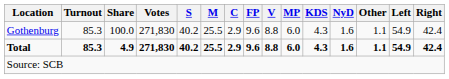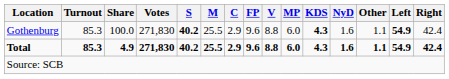(189, 30) normal -> (189, 30) bold
(321, 30) normal -> (321, 30) bold
(401, 30) normal -> (401, 30) bold
